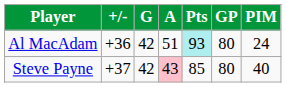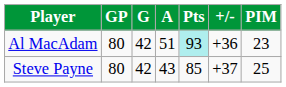columns swapped: (226, 17) <-> (118, 17)
(261, 43) 24 -> (261, 43) 23
(170, 69) pink background -> (167, 69) no background
(261, 69) 40 -> (261, 69) 25
